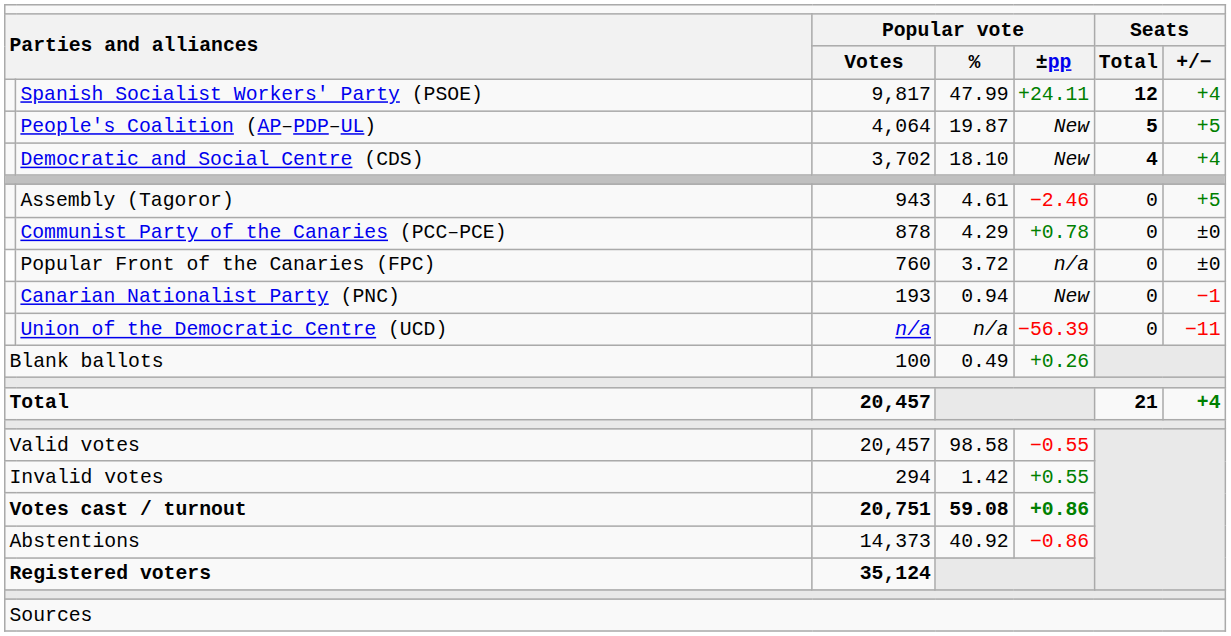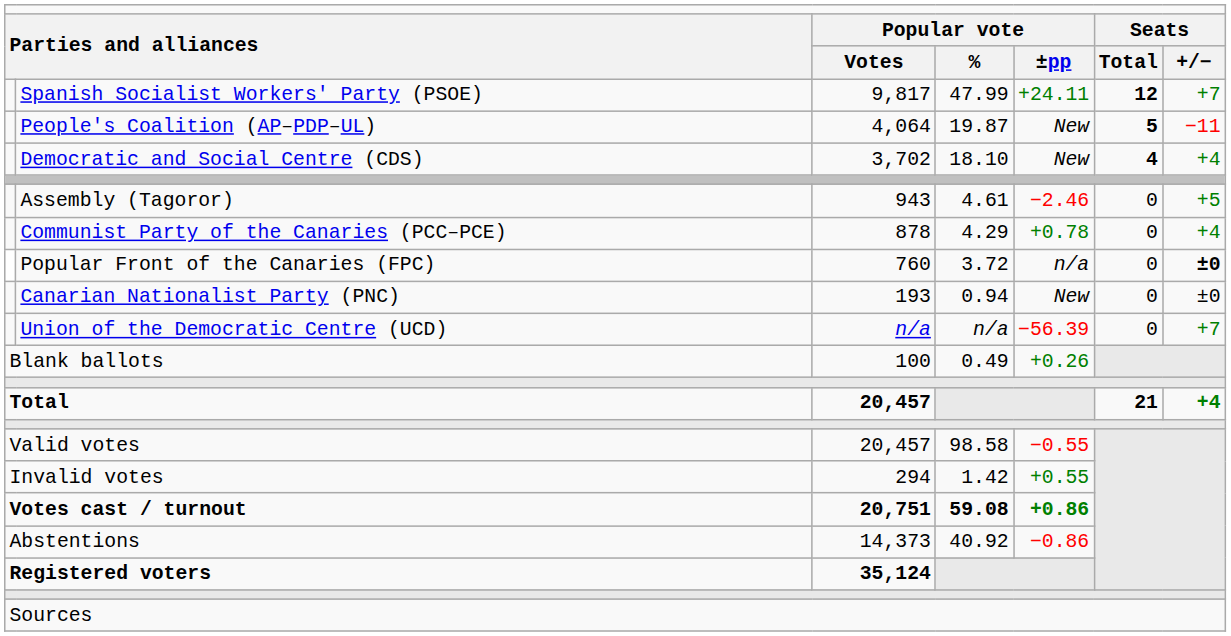(1209, 95) +4 -> (1209, 95) +7
(1209, 127) +5 -> (1203, 127) −11
(1209, 233) ±0 -> (1209, 233) +4
(1209, 265) normal -> (1209, 265) bold
(1209, 297) −1 -> (1209, 297) ±0
(1203, 330) −11 -> (1209, 330) +7
